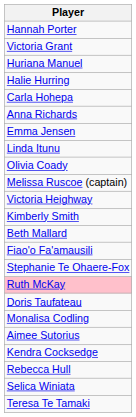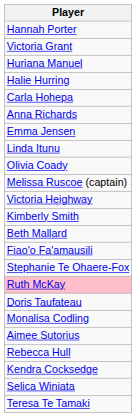(52, 353) Kendra Cocksedge -> (39, 353) Rebecca Hull
(39, 370) Rebecca Hull -> (52, 370) Kendra Cocksedge
